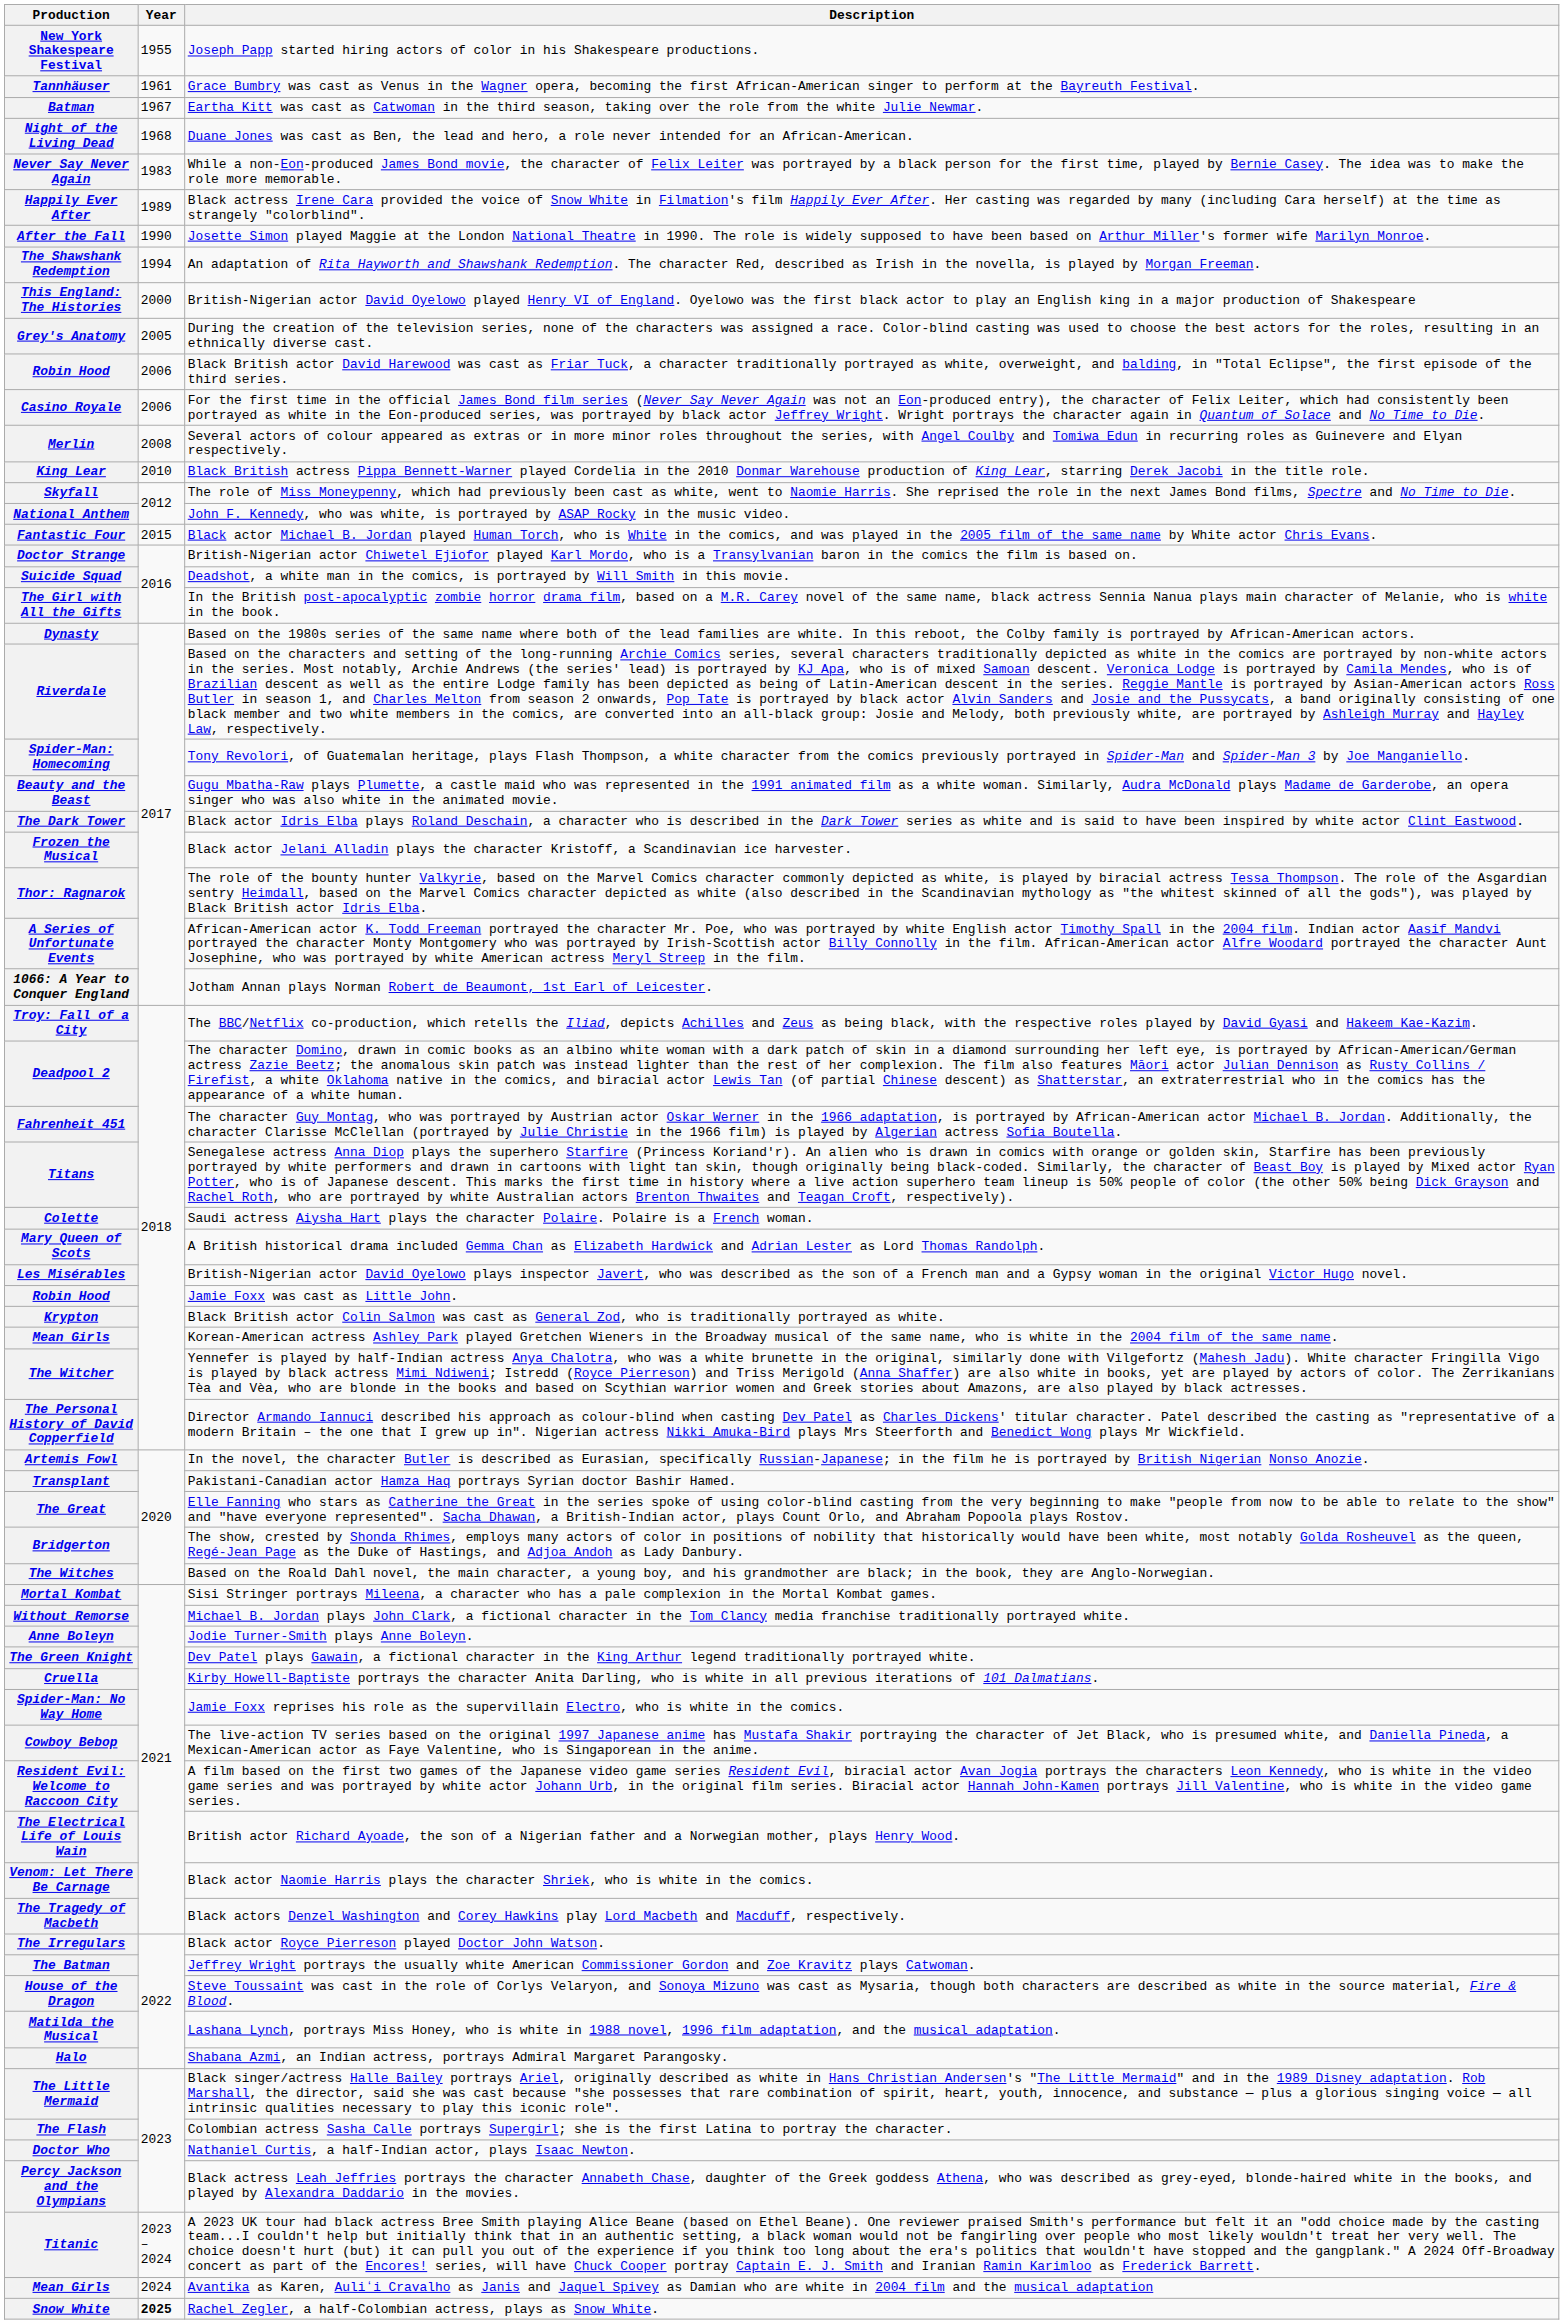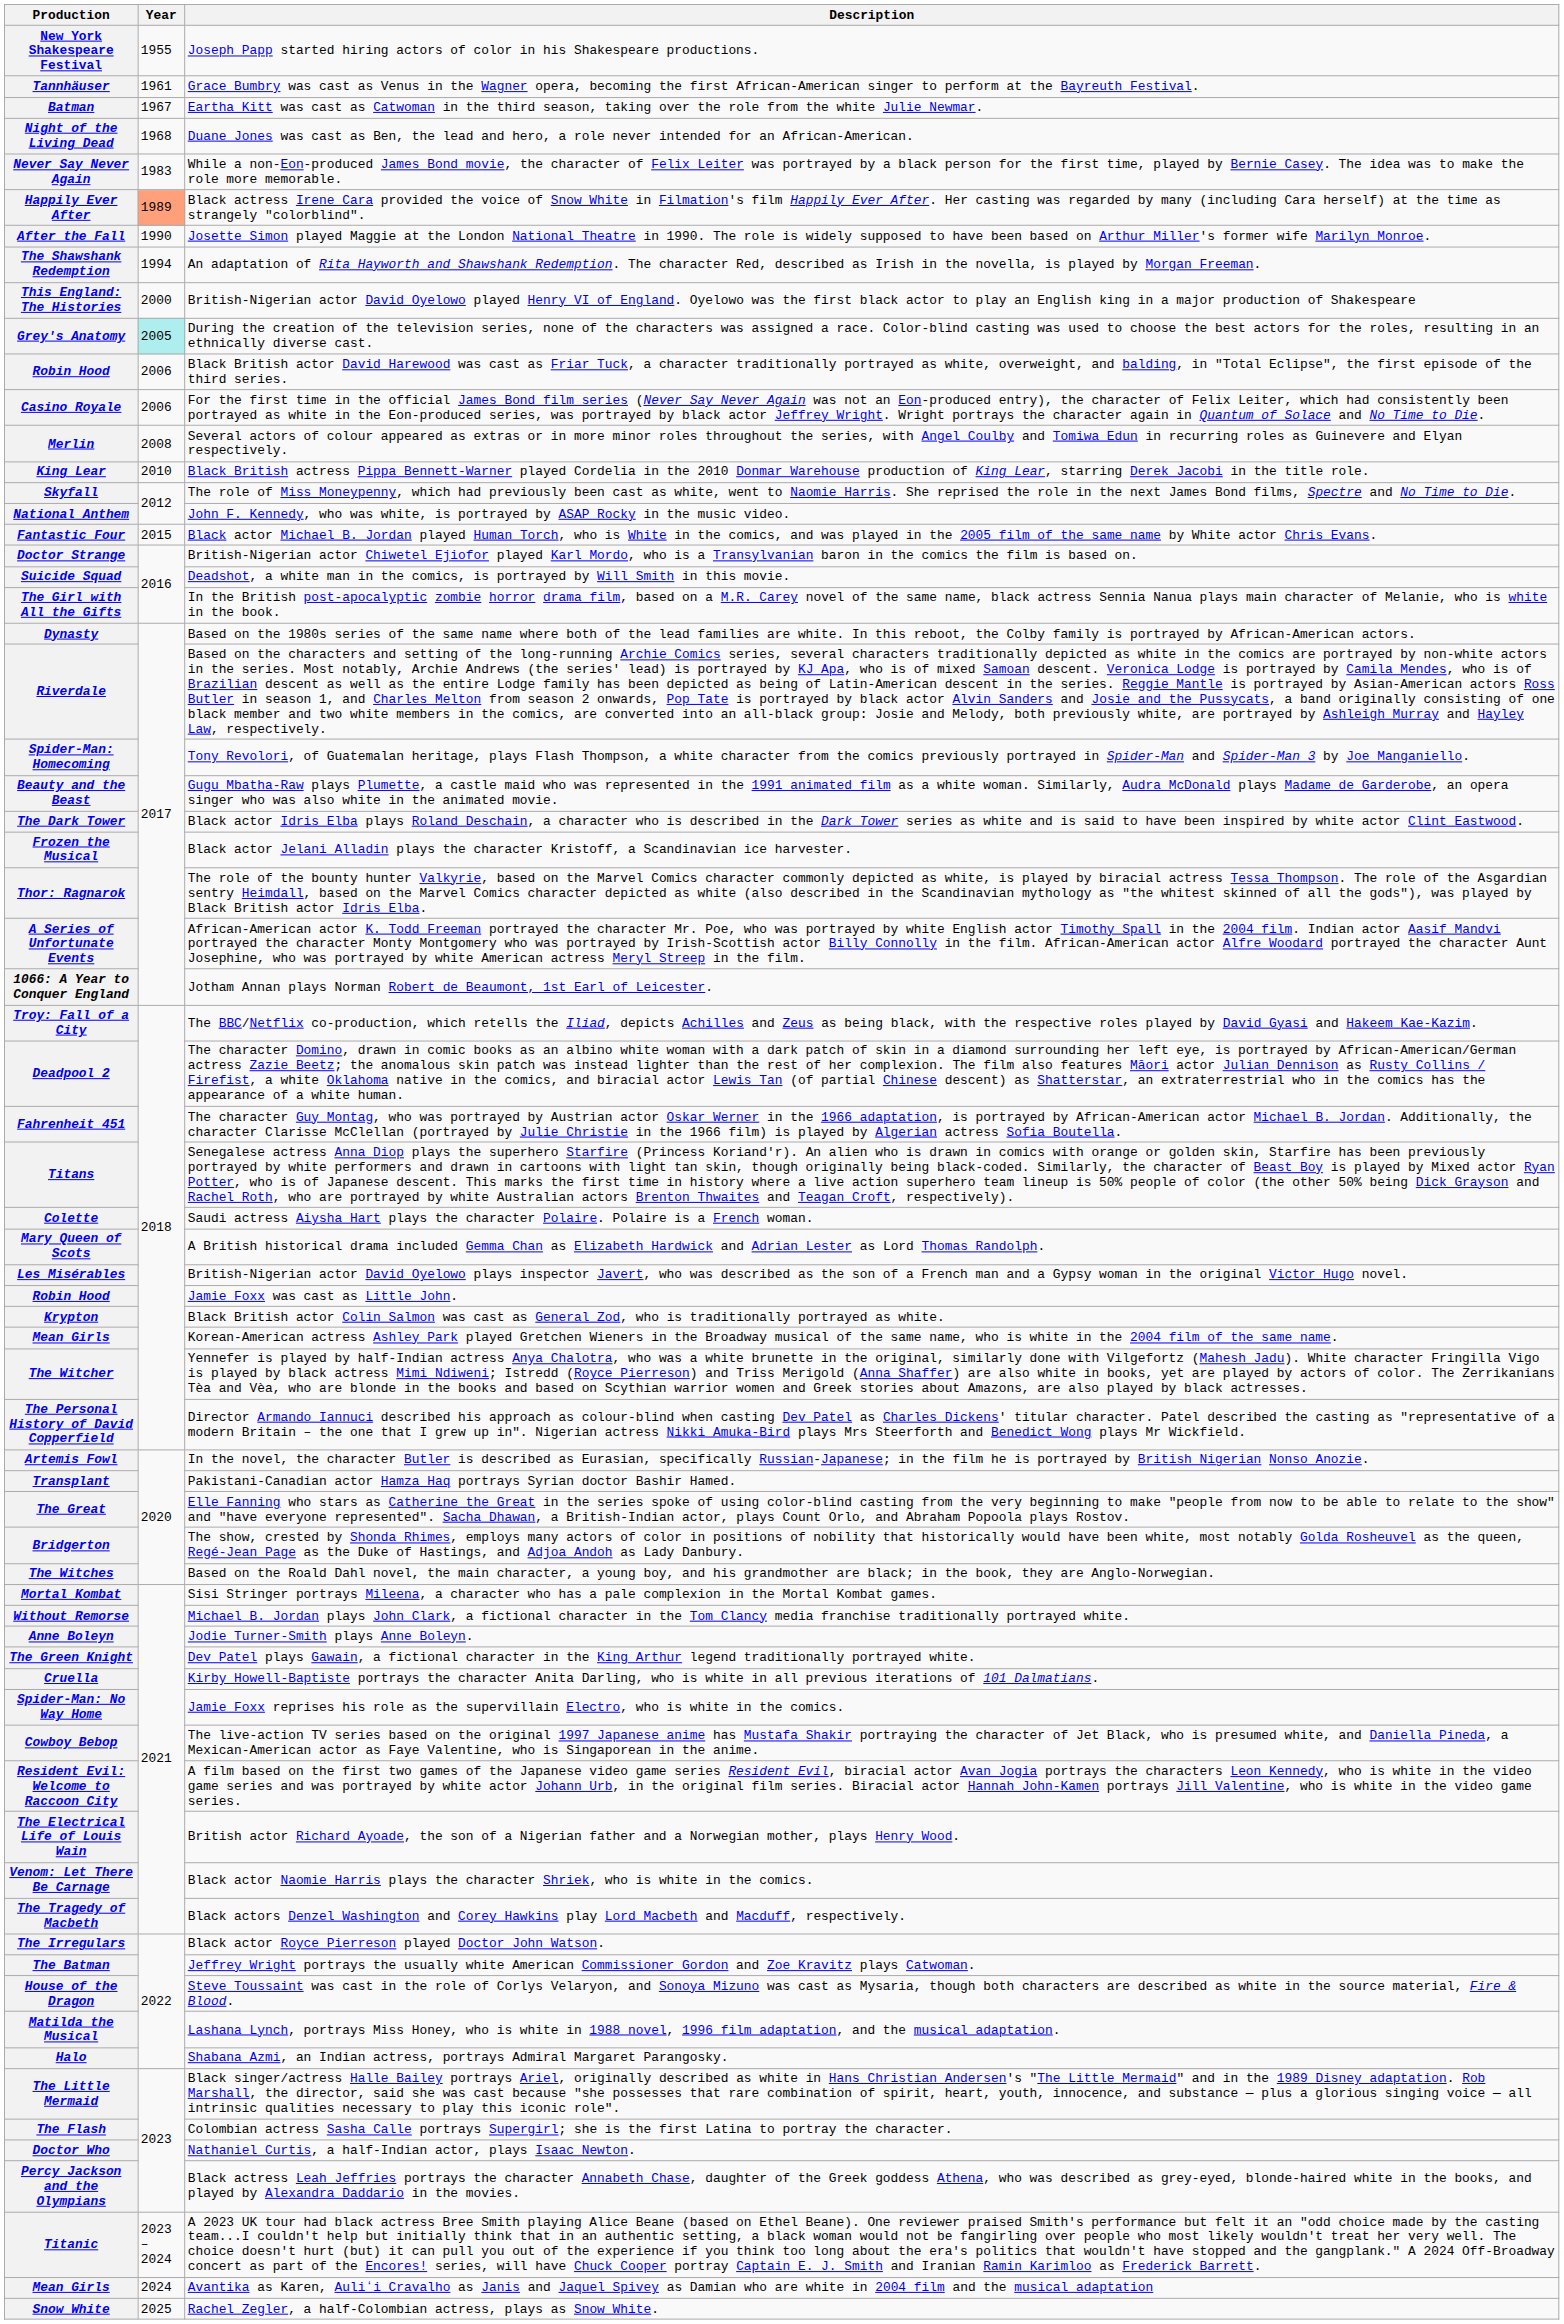(156, 208) no background -> (156, 208) lightsalmon background
(156, 336) no background -> (156, 336) paleturquoise background
(156, 2309) bold -> (156, 2309) normal
